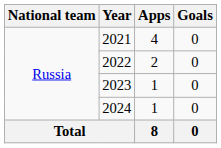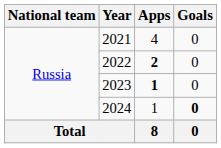(154, 62) normal -> (154, 62) bold
(154, 85) normal -> (154, 85) bold
(195, 108) normal -> (195, 108) bold
